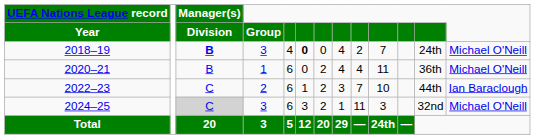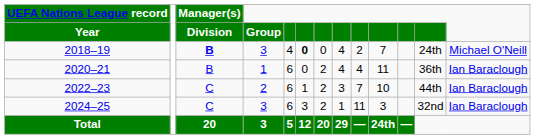(488, 69) Michael O'Neill -> (488, 69) Ian Baraclough
(210, 106) lightgrey background -> (210, 106) no background
(488, 106) Michael O'Neill -> (488, 106) Ian Baraclough
